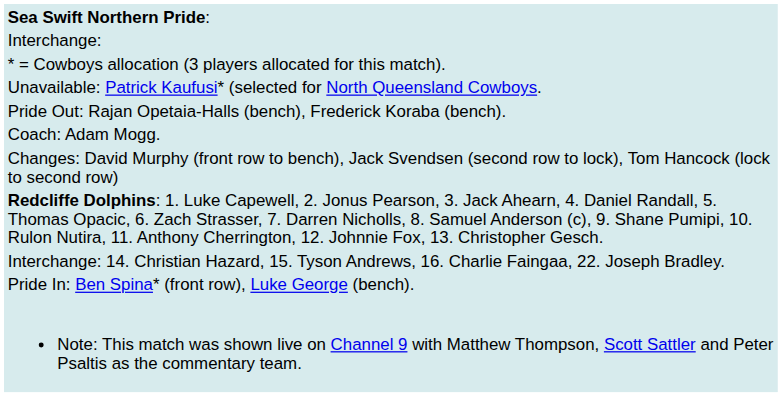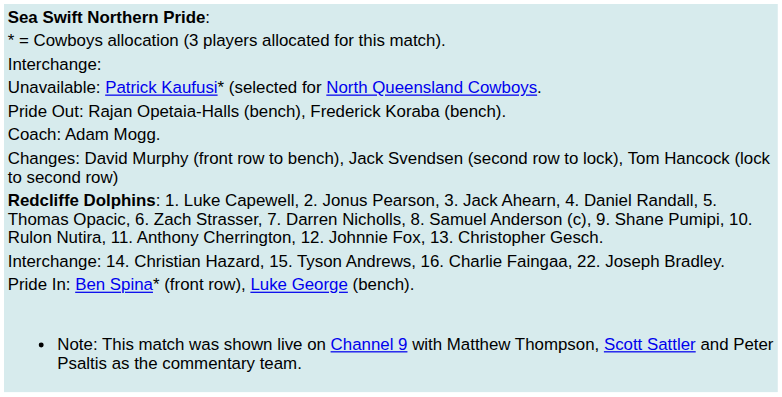(55, 41) Interchange: -> (227, 41) * = Cowboys allocation (3 players allocated for this match).
(227, 64) * = Cowboys allocation (3 players allocated for this match). -> (55, 64) Interchange:
